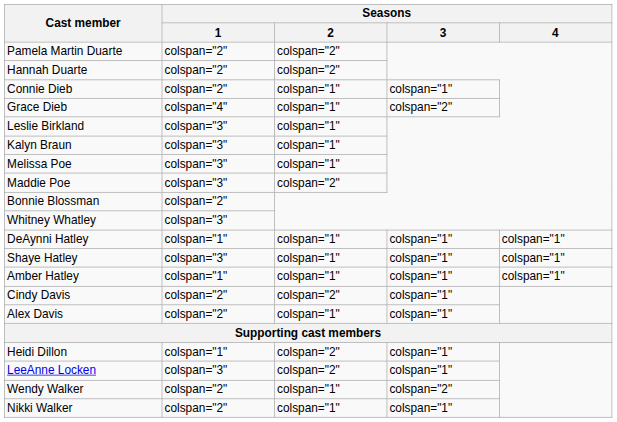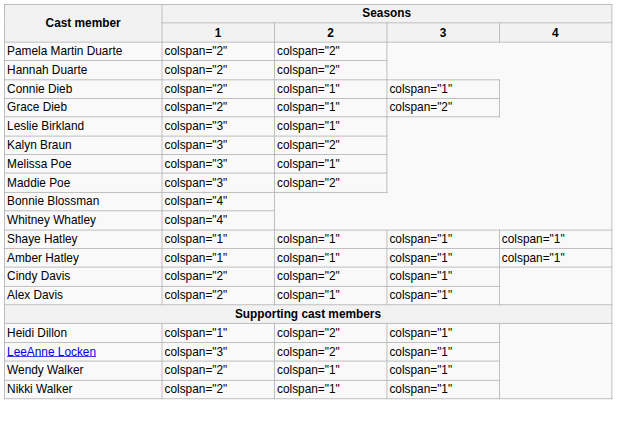(196, 107) colspan="4" -> (196, 107) colspan="2"
(308, 145) colspan="1" -> (308, 145) colspan="2"
(196, 201) colspan="2" -> (196, 201) colspan="4"
(196, 220) colspan="3" -> (196, 220) colspan="4"
- row: (48, 239)
(196, 257) colspan="3" -> (196, 239) colspan="1"
(421, 389) colspan="2" -> (421, 370) colspan="1"
